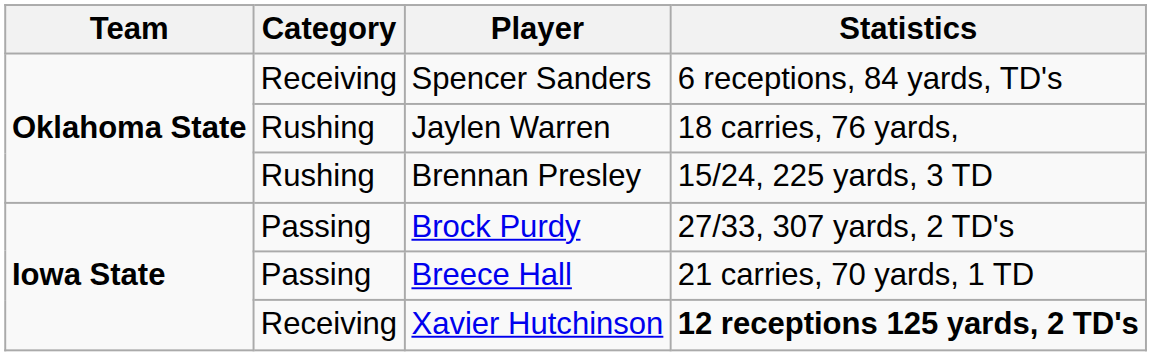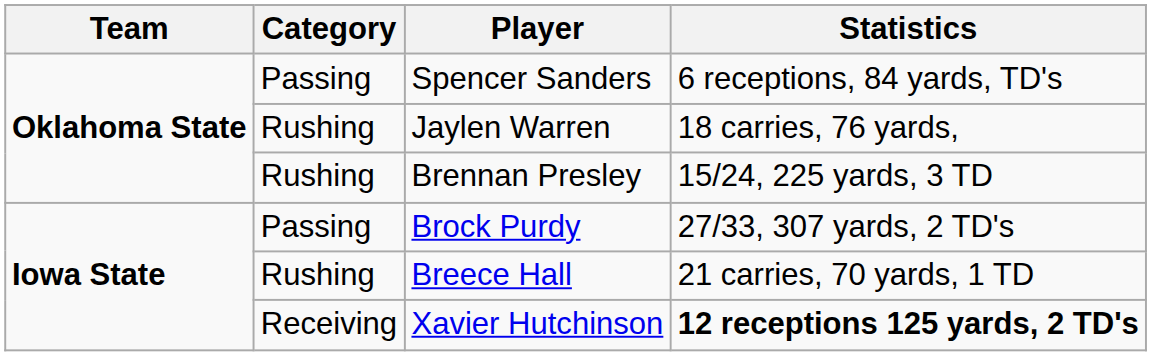(329, 78) Receiving -> (316, 78) Passing
(316, 275) Passing -> (318, 275) Rushing
